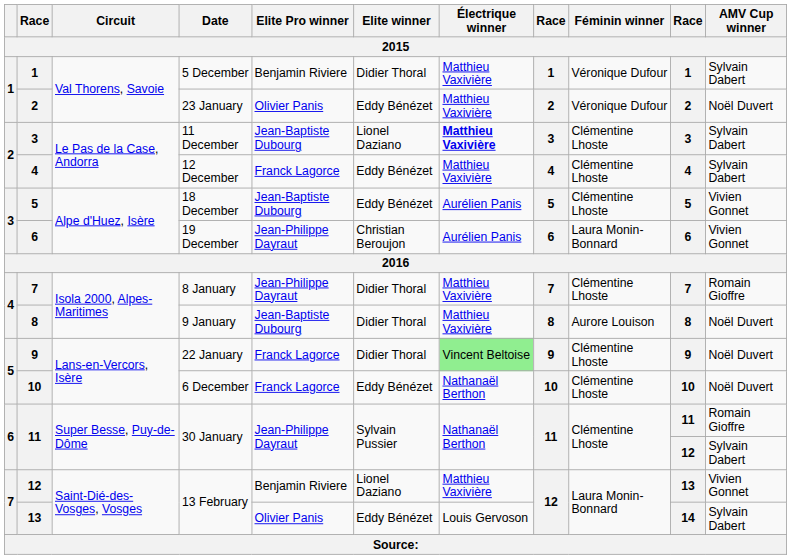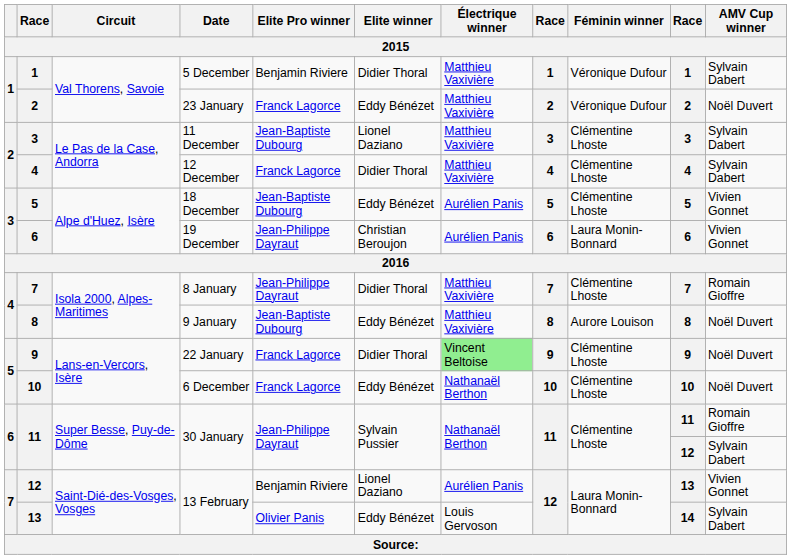(289, 105) Olivier Panis -> (298, 105) Franck Lagorce
(469, 138) bold -> (469, 138) normal
(394, 171) Eddy Bénézet -> (393, 171) Didier Thoral
(391, 321) Didier Thoral -> (396, 321) Eddy Bénézet
(467, 485) Matthieu Vaxivière -> (484, 485) Aurélien Panis
